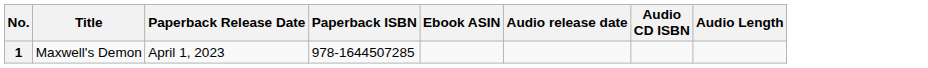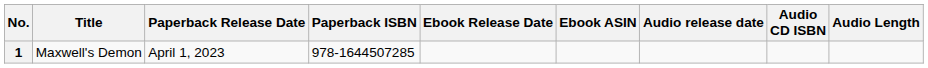+ column: (488, 22)
